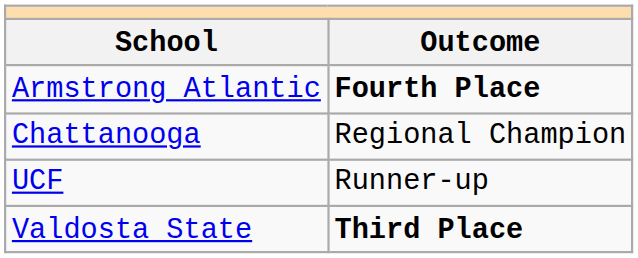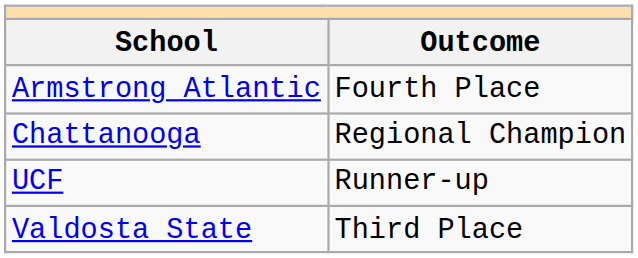(437, 89) bold -> (437, 89) normal
(429, 229) bold -> (429, 229) normal
